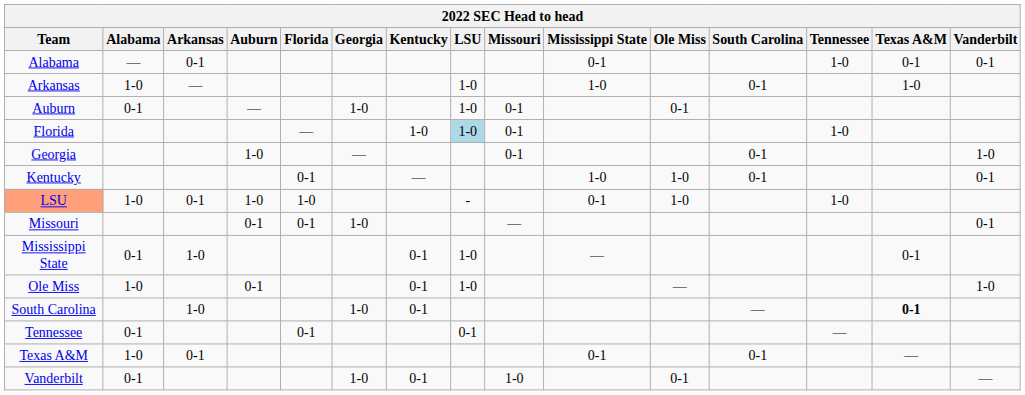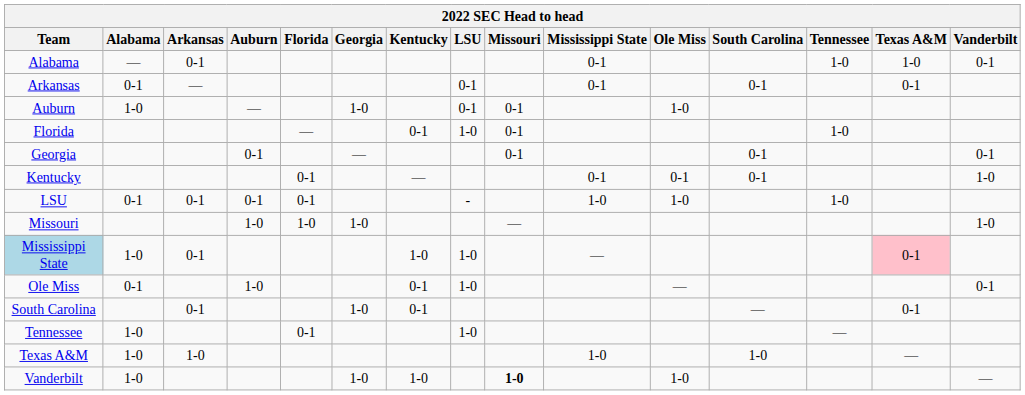(911, 62) 0-1 -> (911, 62) 1-0
(133, 85) 1-0 -> (133, 85) 0-1
(468, 85) 1-0 -> (468, 85) 0-1
(597, 85) 1-0 -> (597, 85) 0-1
(911, 85) 1-0 -> (911, 85) 0-1
(133, 108) 0-1 -> (133, 108) 1-0
(468, 108) 1-0 -> (468, 108) 0-1
(680, 108) 0-1 -> (680, 108) 1-0
(419, 131) 1-0 -> (419, 131) 0-1
(468, 131) lightblue background -> (468, 131) no background
(254, 154) 1-0 -> (254, 154) 0-1
(985, 154) 1-0 -> (985, 154) 0-1
(597, 177) 1-0 -> (597, 177) 0-1
(680, 177) 1-0 -> (680, 177) 0-1
(985, 177) 0-1 -> (985, 177) 1-0
(54, 200) lightsalmon background -> (54, 200) no background
(133, 200) 1-0 -> (133, 200) 0-1
(254, 200) 1-0 -> (254, 200) 0-1
(306, 200) 1-0 -> (306, 200) 0-1
(597, 200) 0-1 -> (597, 200) 1-0
(254, 223) 0-1 -> (254, 223) 1-0
(306, 223) 0-1 -> (306, 223) 1-0
(985, 223) 0-1 -> (985, 223) 1-0
(54, 255) no background -> (54, 255) lightblue background
(133, 255) 0-1 -> (133, 255) 1-0
(195, 255) 1-0 -> (195, 255) 0-1
(419, 255) 0-1 -> (419, 255) 1-0
(911, 255) no background -> (911, 255) pink background
(133, 286) 1-0 -> (133, 286) 0-1
(254, 286) 0-1 -> (254, 286) 1-0
(985, 286) 1-0 -> (985, 286) 0-1
(195, 309) 1-0 -> (195, 309) 0-1
(911, 309) bold -> (911, 309) normal
(133, 332) 0-1 -> (133, 332) 1-0
(468, 332) 0-1 -> (468, 332) 1-0
(195, 355) 0-1 -> (195, 355) 1-0
(597, 355) 0-1 -> (597, 355) 1-0
(758, 355) 0-1 -> (758, 355) 1-0
(133, 378) 0-1 -> (133, 378) 1-0
(419, 378) 0-1 -> (419, 378) 1-0
(514, 378) normal -> (514, 378) bold
(680, 378) 0-1 -> (680, 378) 1-0
